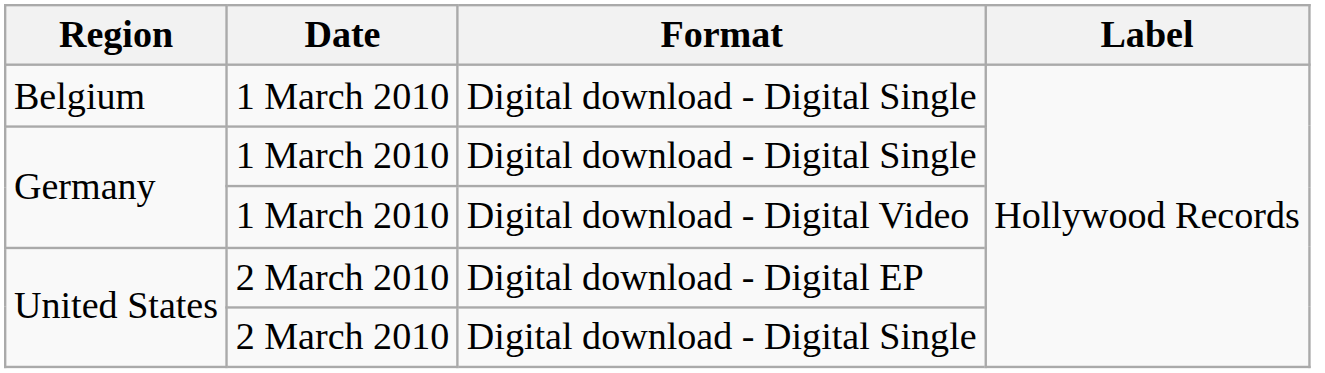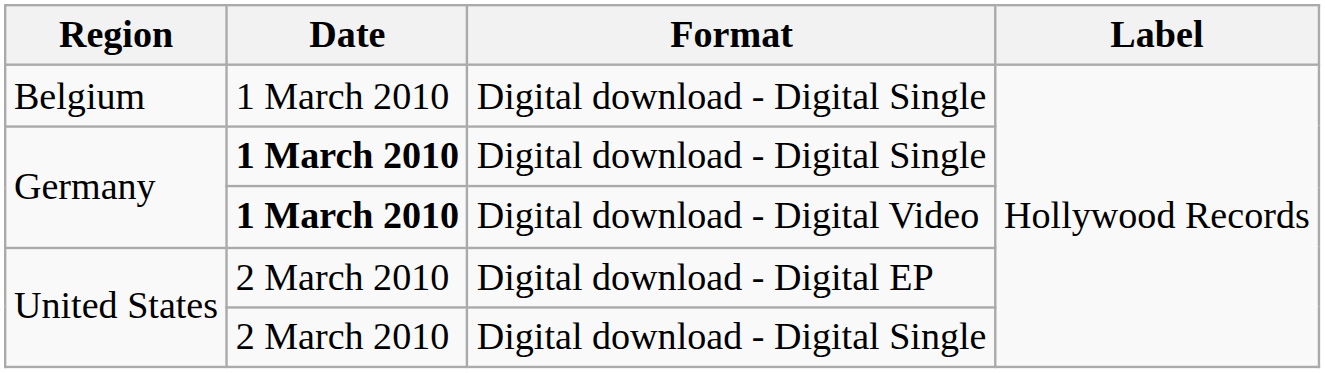(342, 155) normal -> (347, 155) bold
(342, 215) normal -> (347, 215) bold
